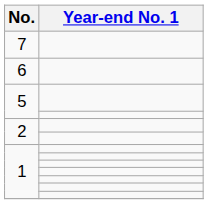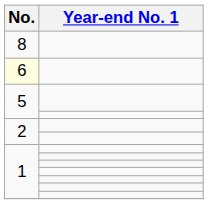(22, 44) 7 -> (22, 44) 8
(22, 71) no background -> (22, 71) lightyellow background
